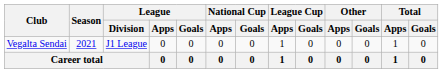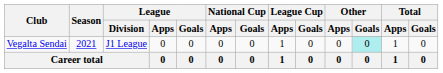(367, 44) no background -> (367, 44) paleturquoise background
